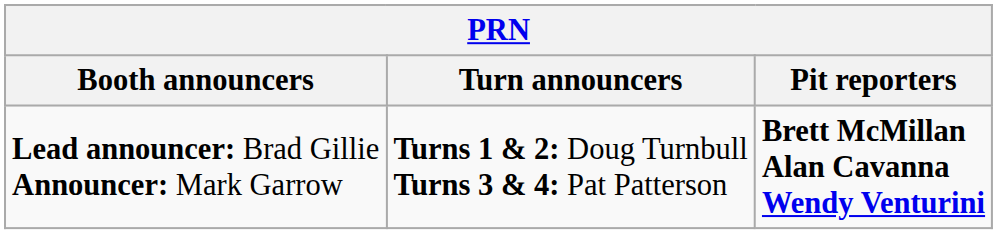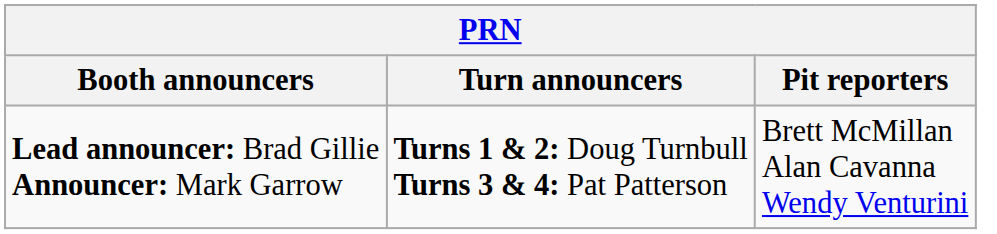(874, 166) bold -> (865, 166) normal
